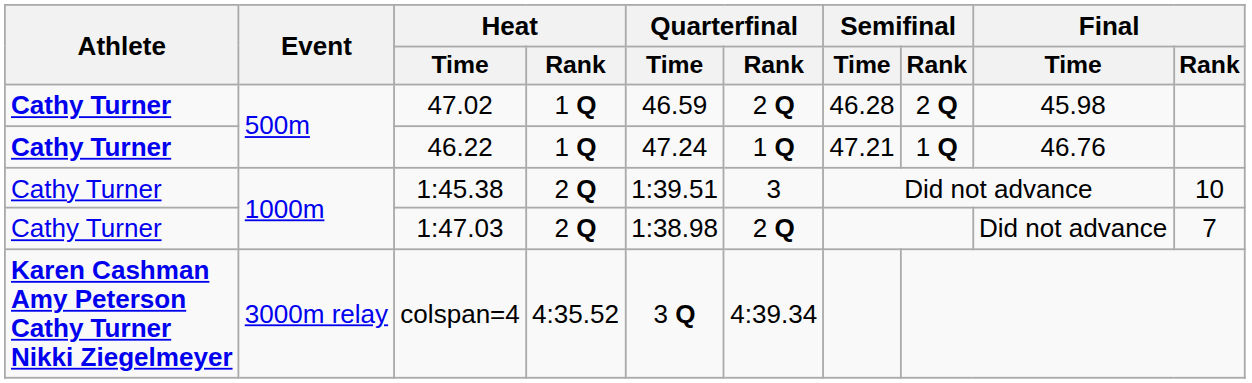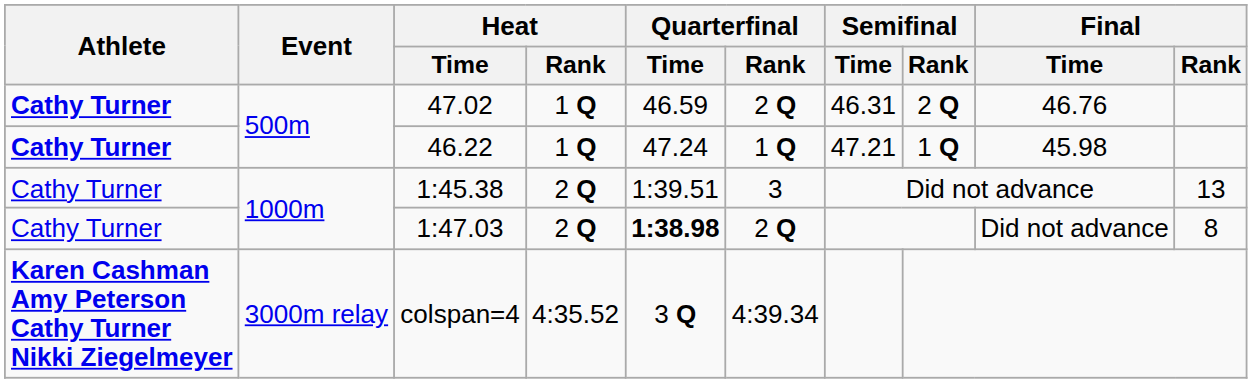(862, 106) 46.28 -> (863, 106) 46.31
(1073, 106) 45.98 -> (1075, 106) 46.76
(1073, 147) 46.76 -> (1075, 147) 45.98
(1209, 188) 10 -> (1211, 188) 13
(675, 229) normal -> (675, 229) bold
(1209, 229) 7 -> (1211, 229) 8
